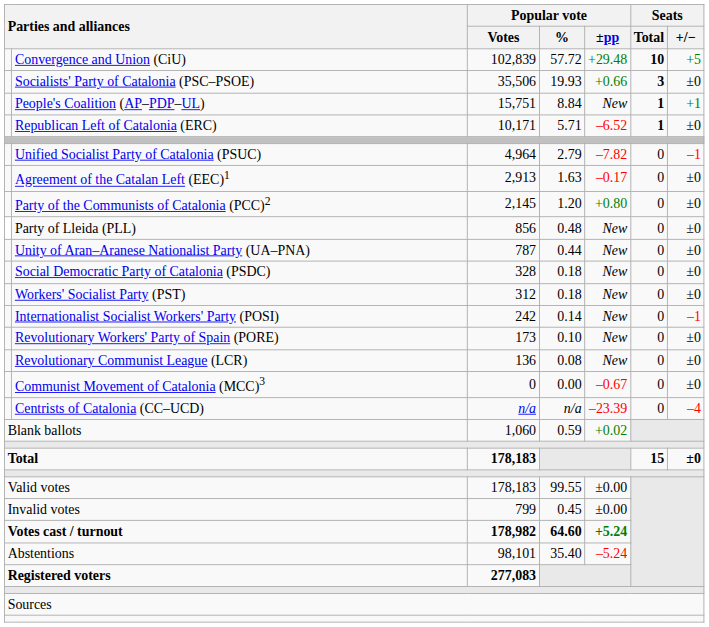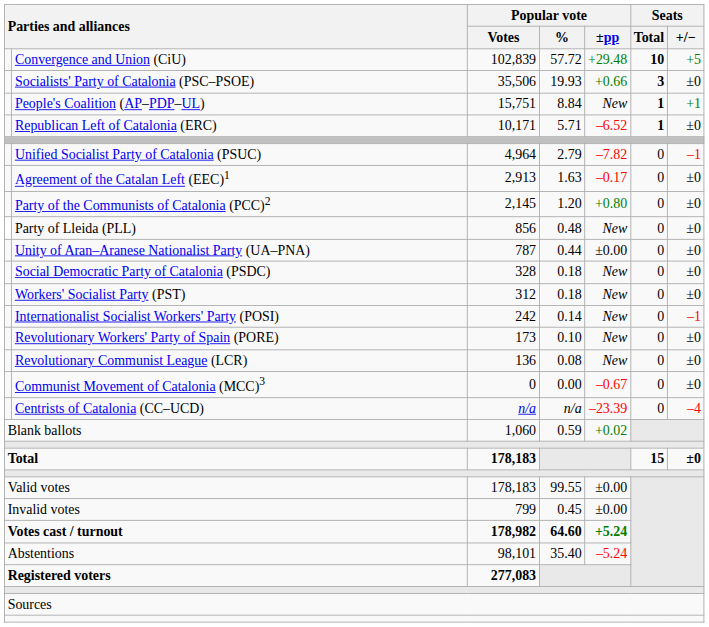(615, 250) New -> (611, 250) ±0.00
